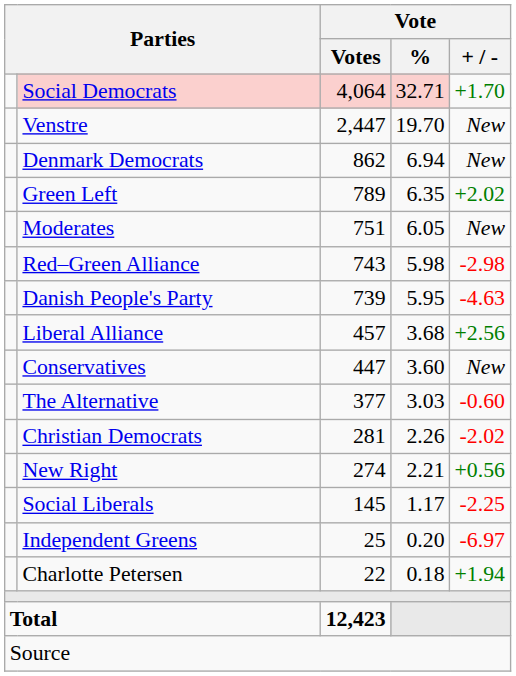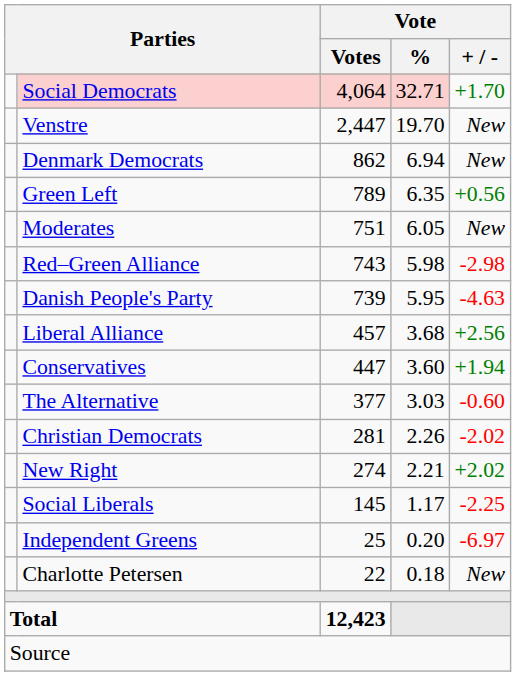(480, 194) +2.02 -> (480, 194) +0.56
(486, 366) New -> (480, 366) +1.94
(480, 470) +0.56 -> (480, 470) +2.02
(480, 573) +1.94 -> (486, 573) New
